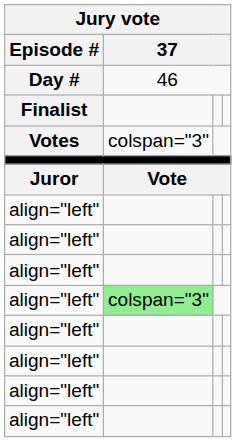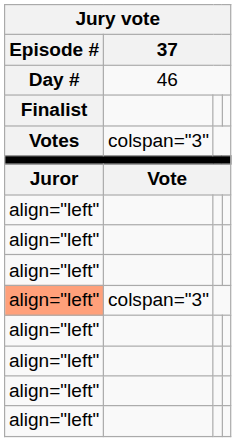(54, 300) no background -> (54, 300) lightsalmon background
(158, 300) lightgreen background -> (158, 300) no background
